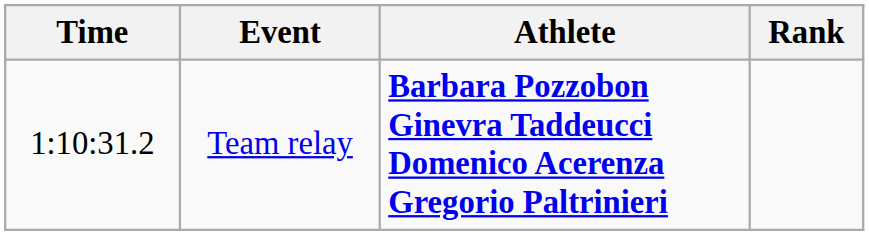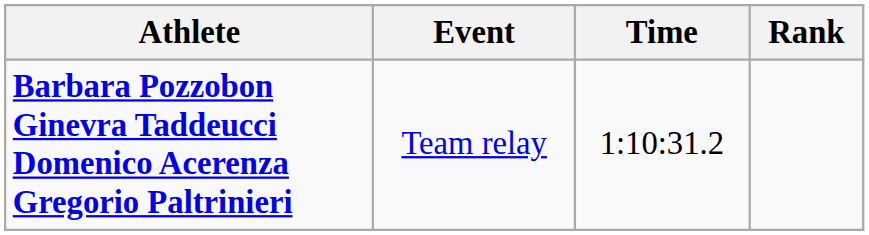columns swapped: (565, 31) <-> (92, 31)
